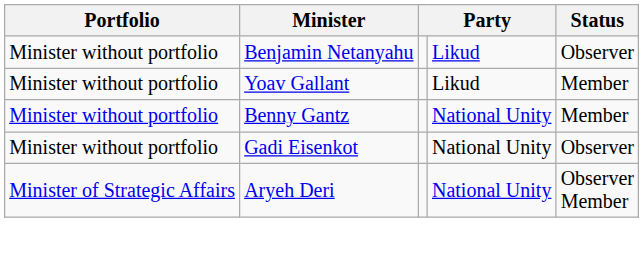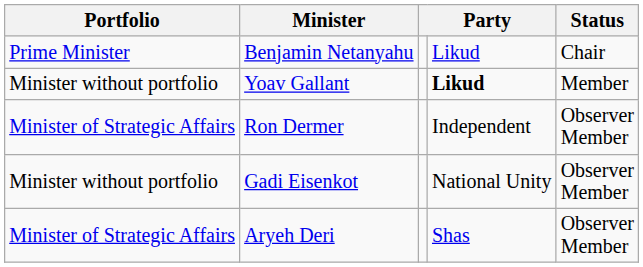(114, 52) Minister without portfolio -> (70, 52) Prime Minister
(597, 52) Observer -> (583, 52) Chair
(456, 83) normal -> (458, 83) bold
- row: (297, 115)
+ row: (294, 126)
(597, 147) Observer -> (597, 180) Observer Member
(492, 190) National Unity -> (451, 235) Shas
